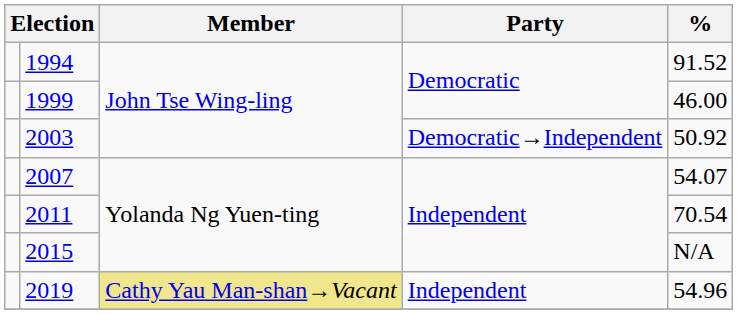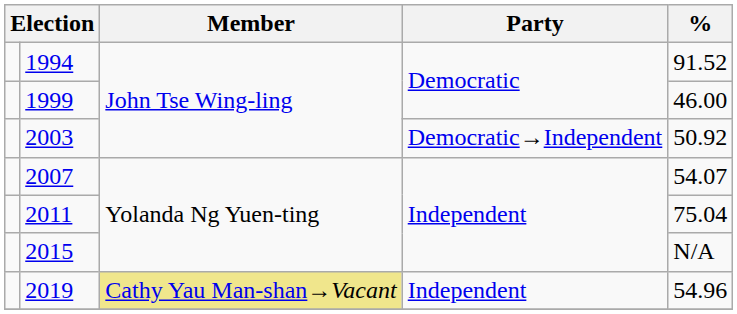(700, 213) 70.54 -> (700, 213) 75.04
